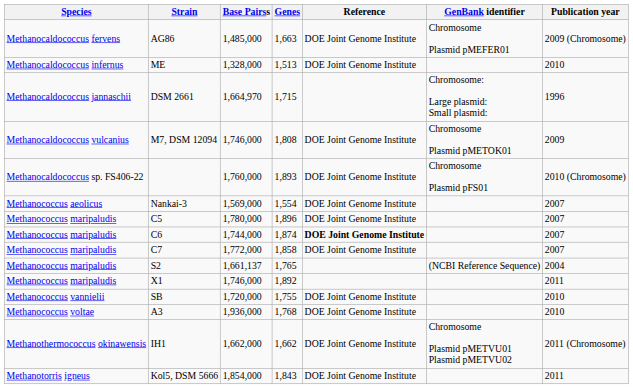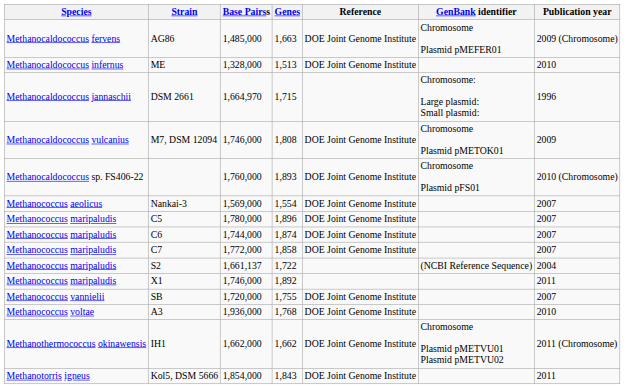(364, 234) bold -> (360, 234) normal
(286, 265) 1,765 -> (286, 265) 1,722
(555, 296) 2010 -> (546, 296) 2007
